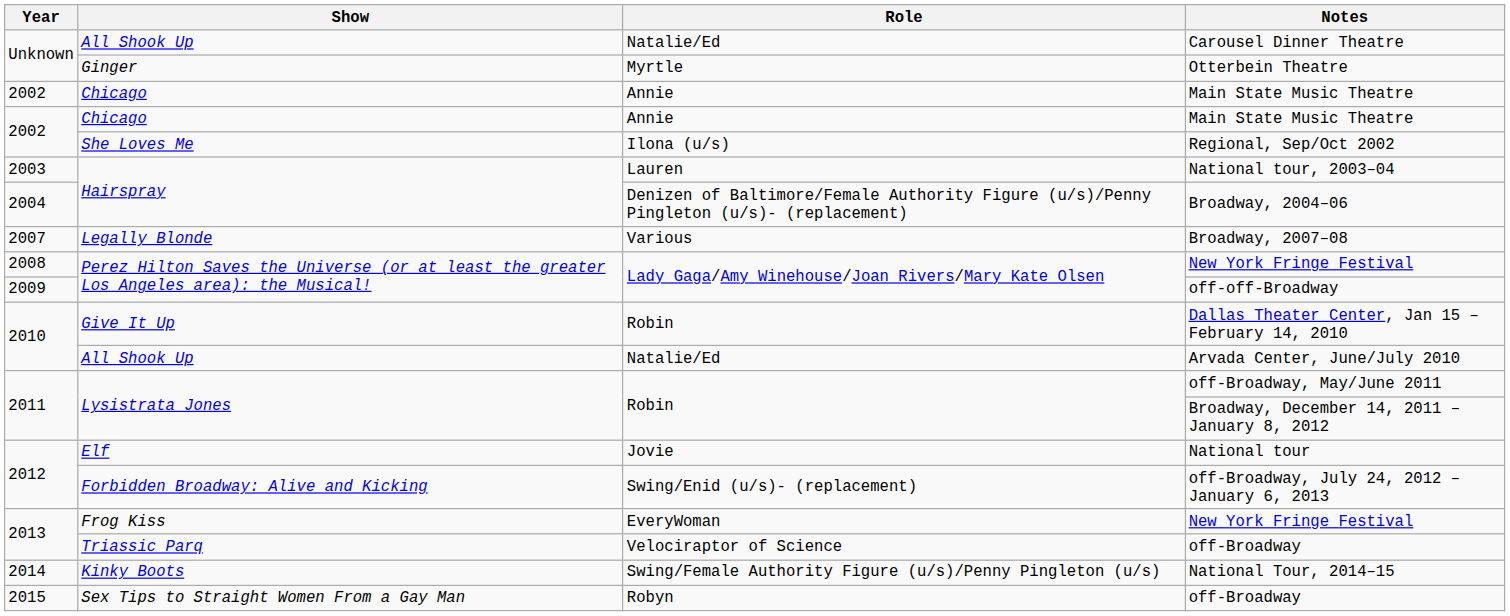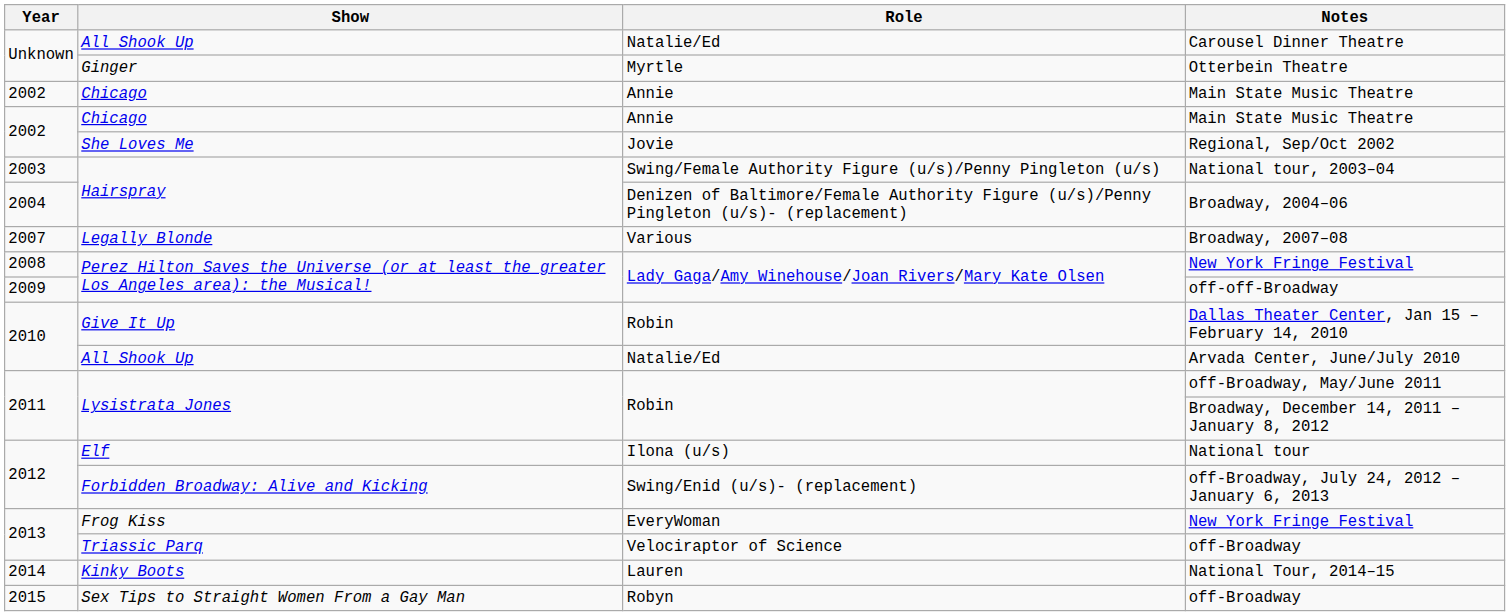(678, 144) Ilona (u/s) -> (650, 144) Jovie
(655, 170) Lauren -> (894, 170) Swing/Female Authority Figure (u/s)/Penny Pingleton (u/s)
(650, 453) Jovie -> (678, 453) Ilona (u/s)
(894, 572) Swing/Female Authority Figure (u/s)/Penny Pingleton (u/s) -> (655, 572) Lauren
